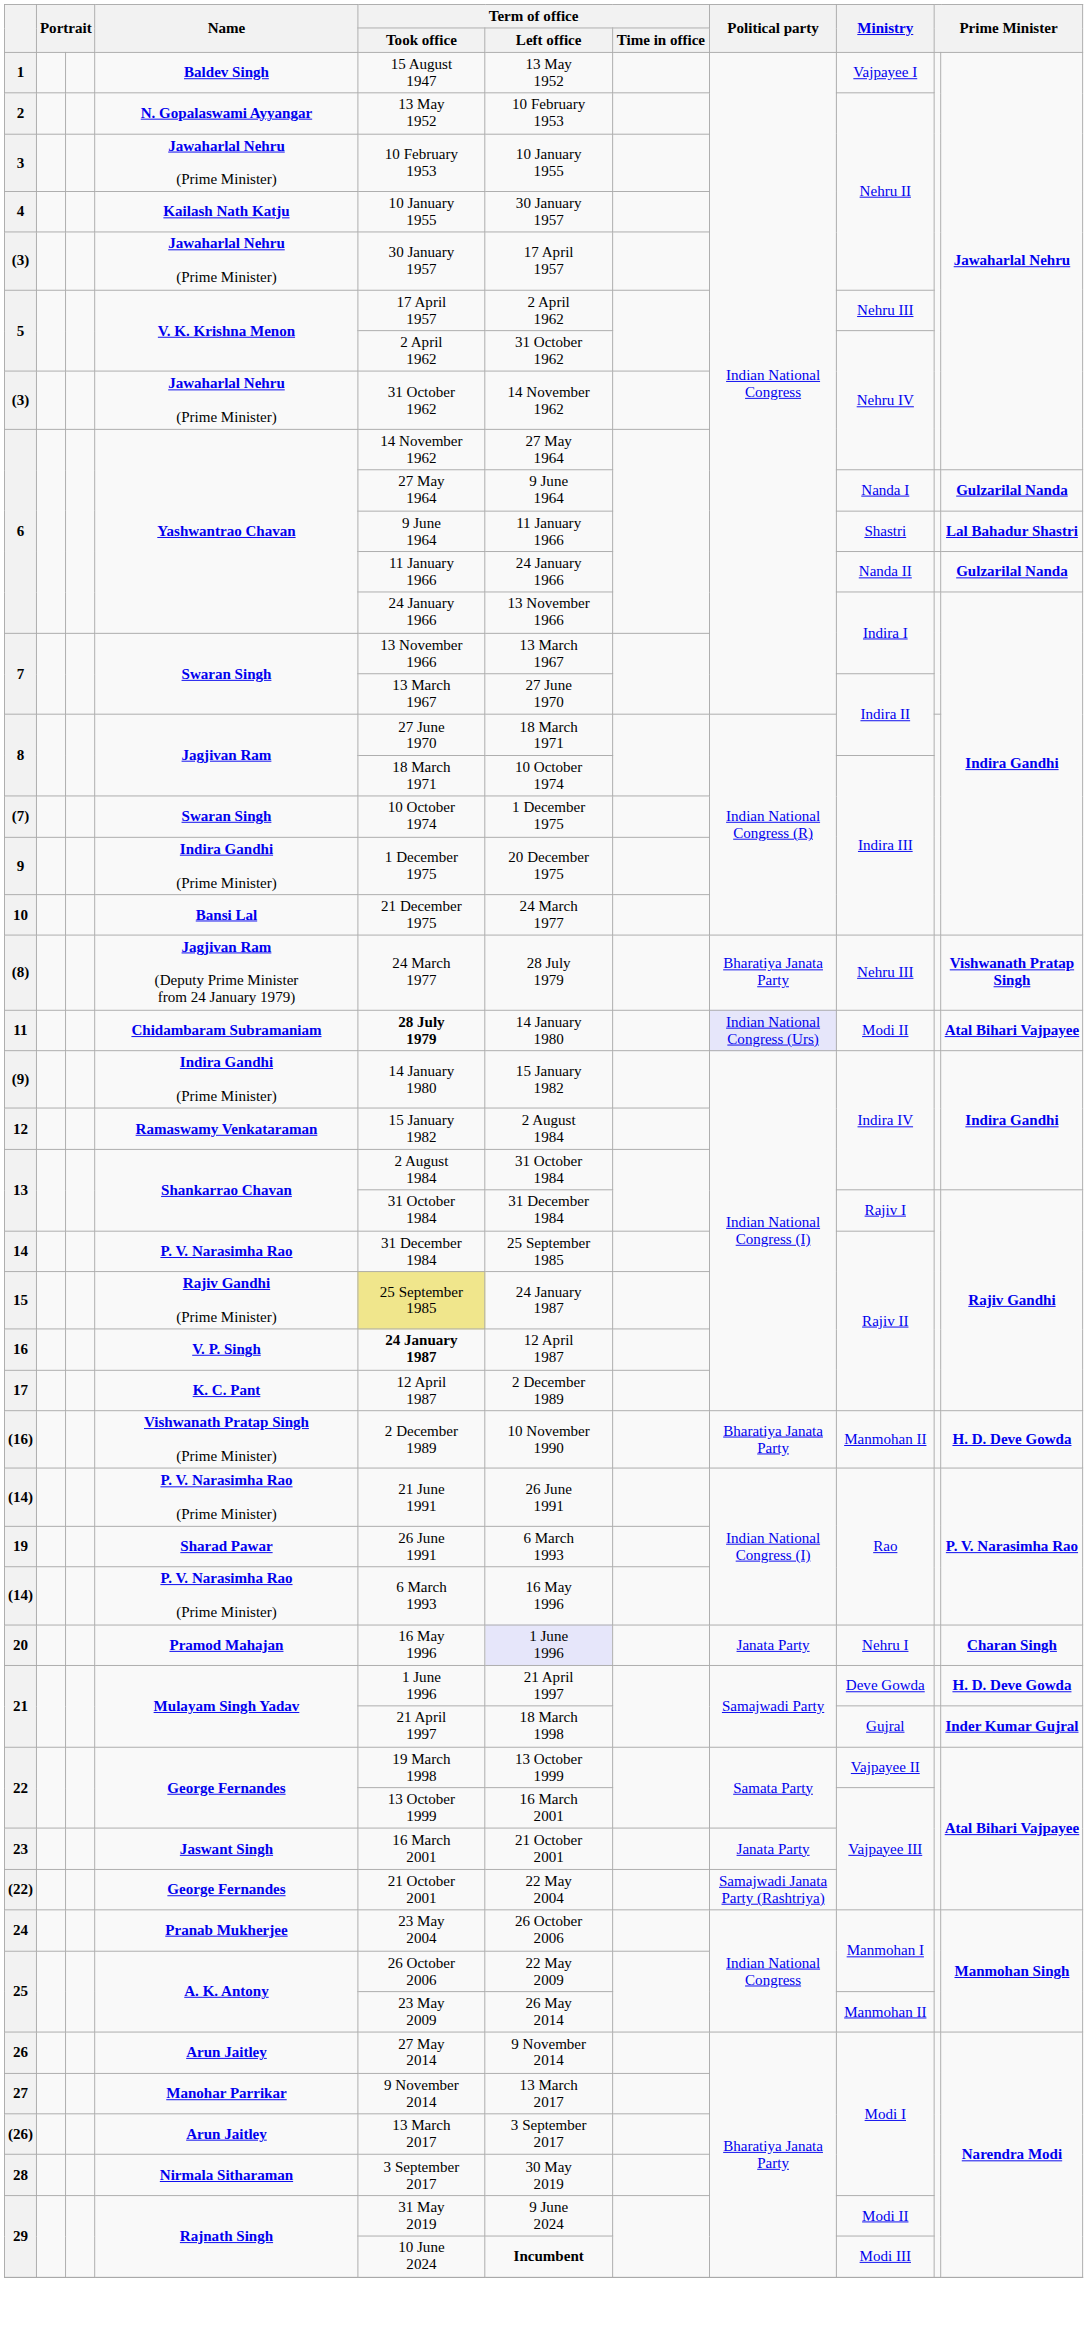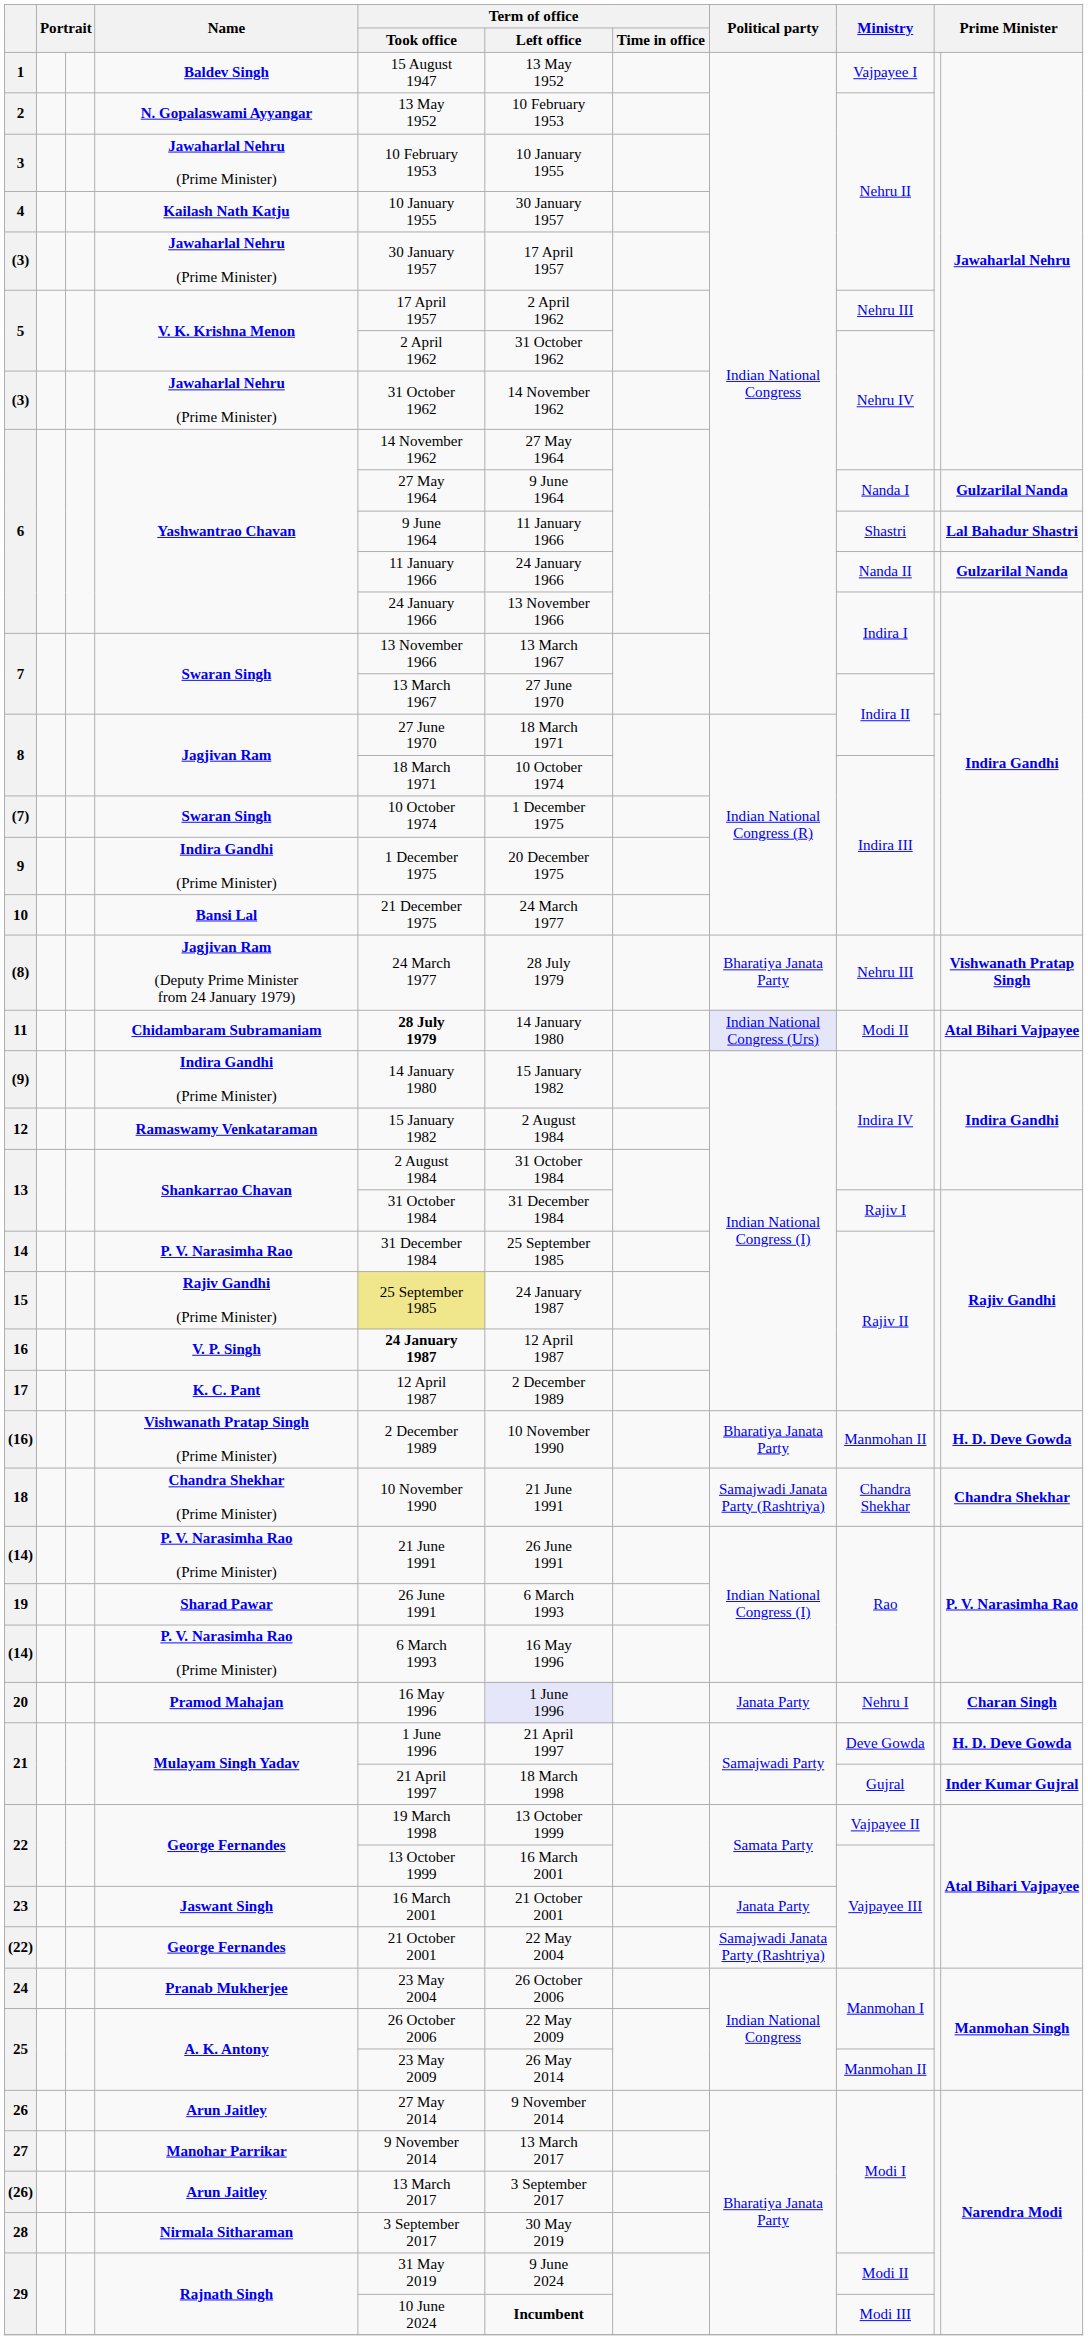+ row: (20, 1497)
